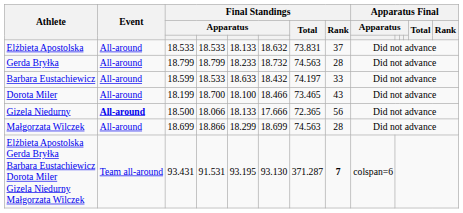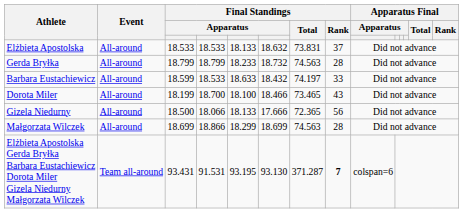(122, 111) bold -> (121, 111) normal
